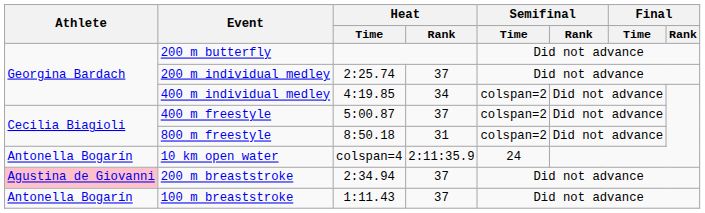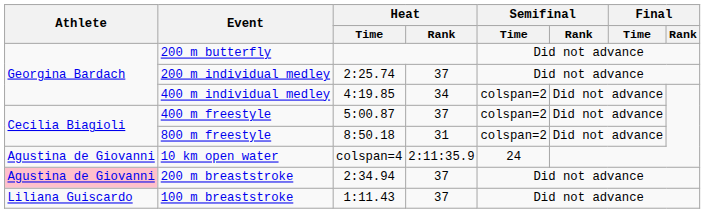(70, 157) Antonella Bogarín -> (81, 157) Agustina de Giovanni
(70, 198) Antonella Bogarín -> (70, 198) Liliana Guiscardo
